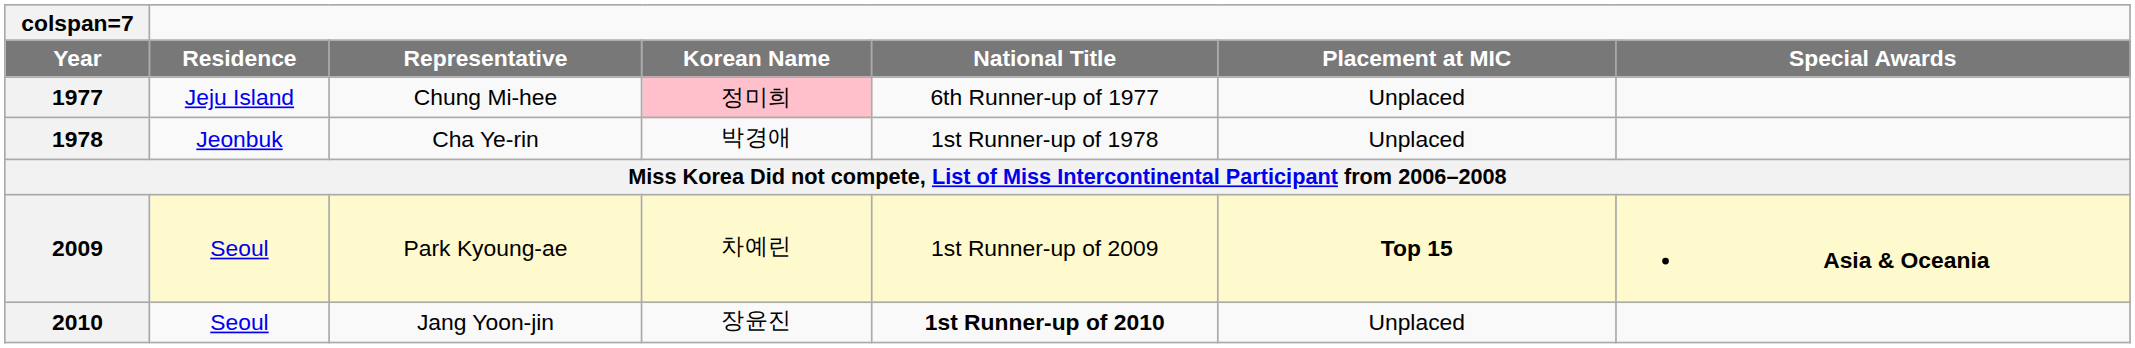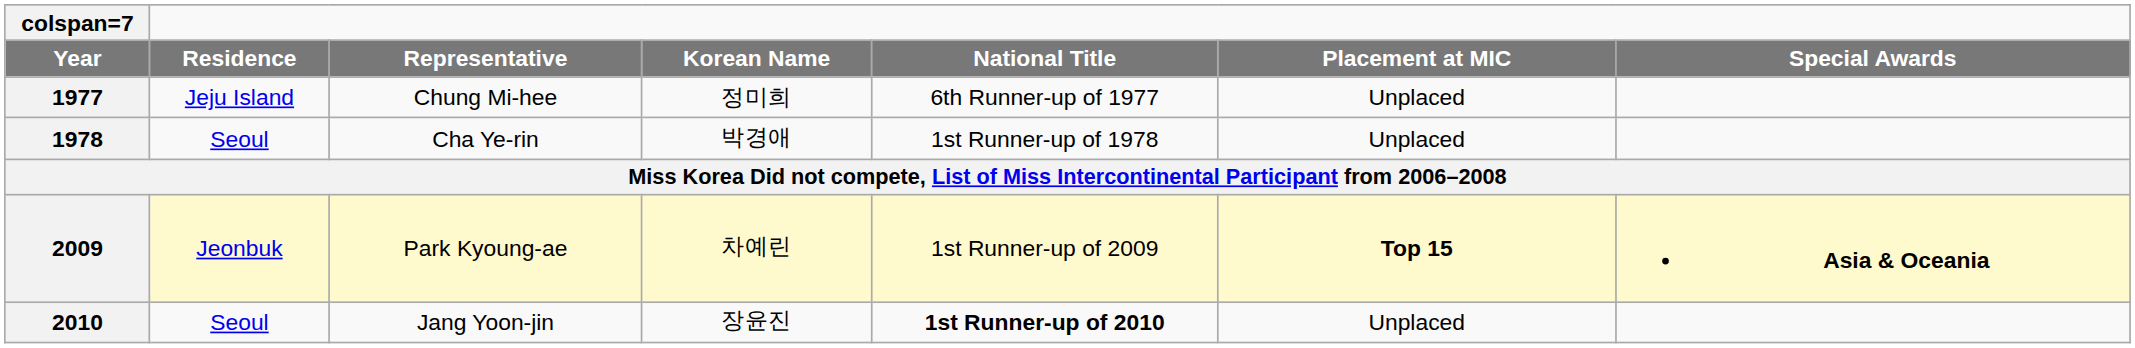(757, 96) pink background -> (757, 96) no background
(239, 138) Jeonbuk -> (239, 138) Seoul
(239, 248) Seoul -> (239, 248) Jeonbuk
